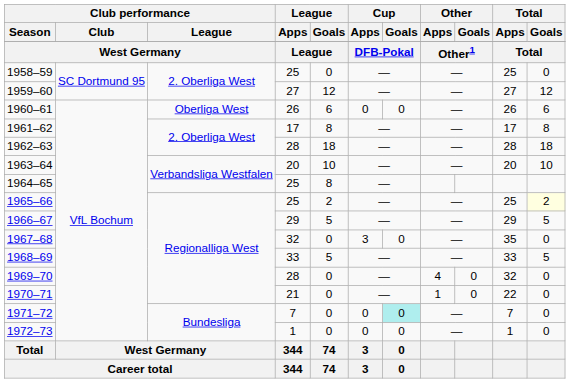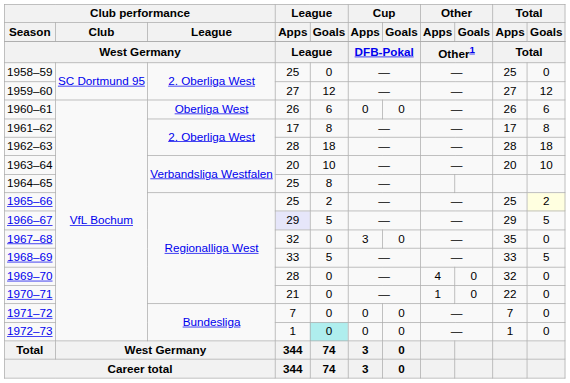(293, 220) no background -> (293, 220) lavender background
(401, 313) paleturquoise background -> (401, 313) no background
(329, 331) no background -> (329, 331) paleturquoise background
